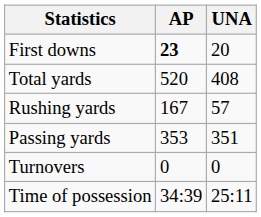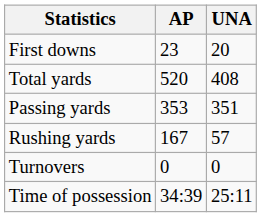(169, 49) bold -> (169, 49) normal
rows swapped: (62, 108) <-> (60, 137)
